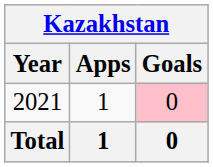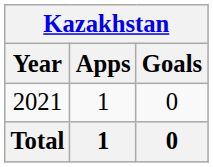(172, 102) pink background -> (172, 102) no background
